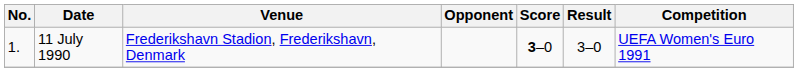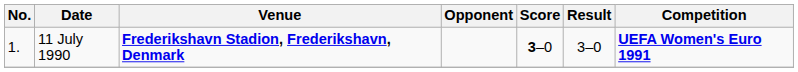(251, 47) normal -> (256, 47) bold
(686, 47) normal -> (690, 47) bold
